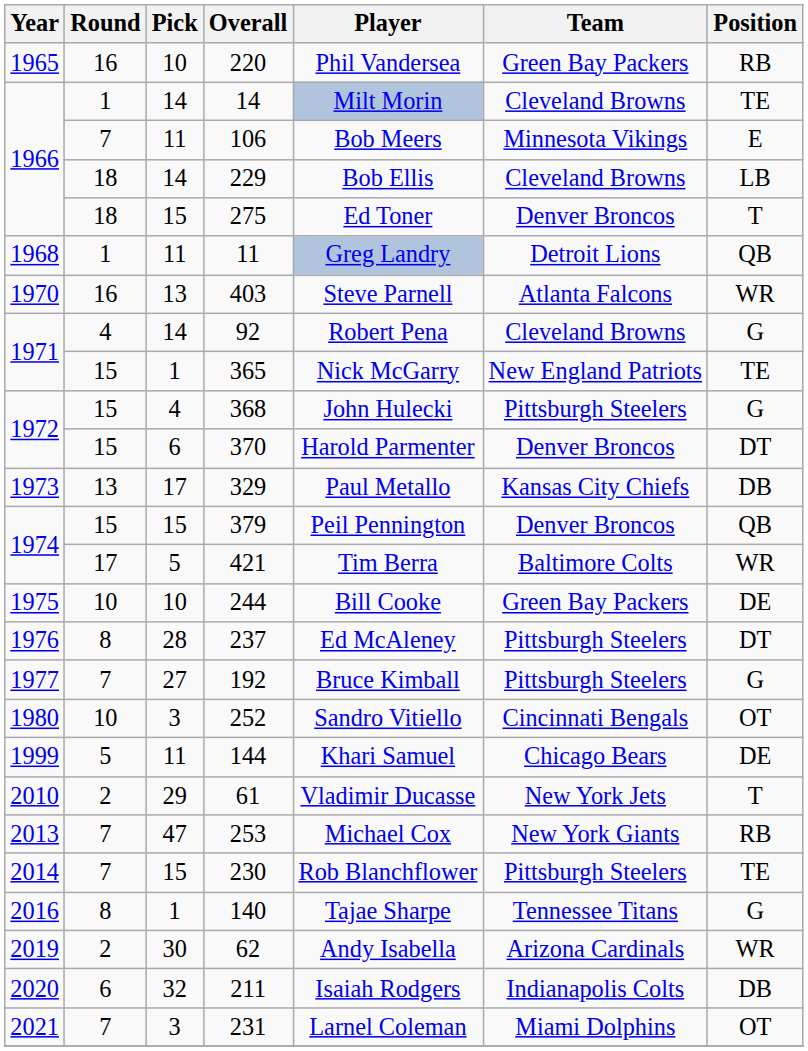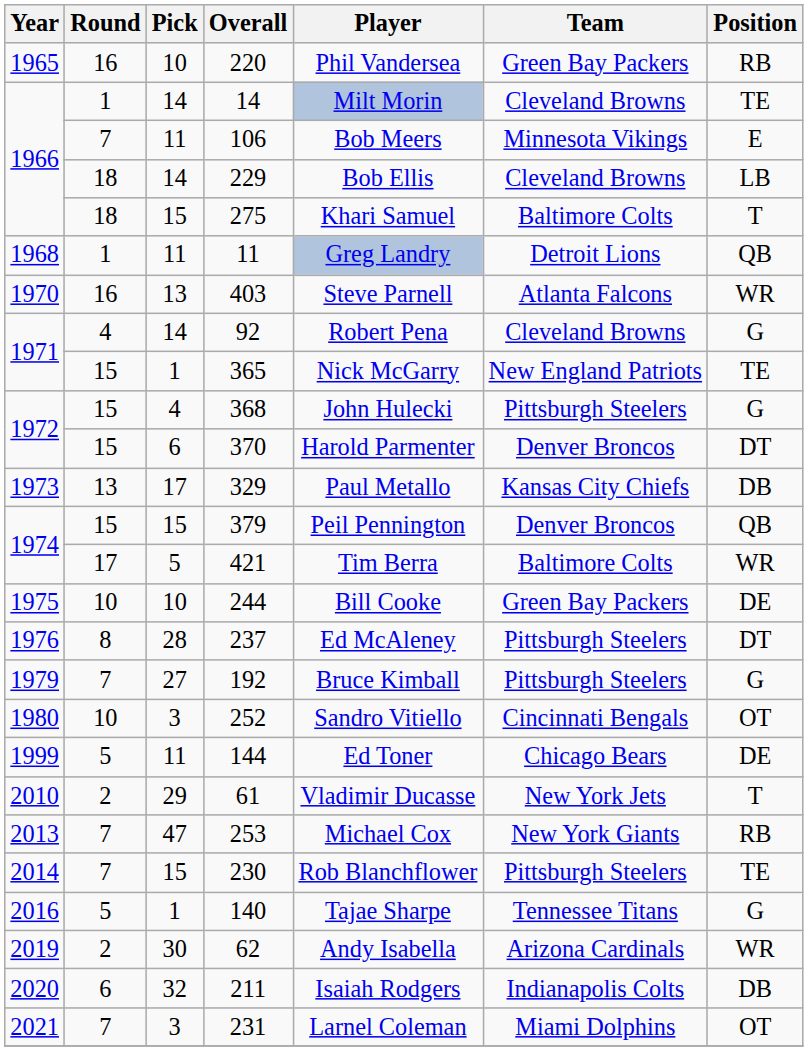(388, 216) Ed Toner -> (388, 216) Khari Samuel
(595, 216) Denver Broncos -> (595, 216) Baltimore Colts
(35, 679) 1977 -> (35, 679) 1979
(388, 756) Khari Samuel -> (388, 756) Ed Toner
(105, 910) 8 -> (105, 910) 5
